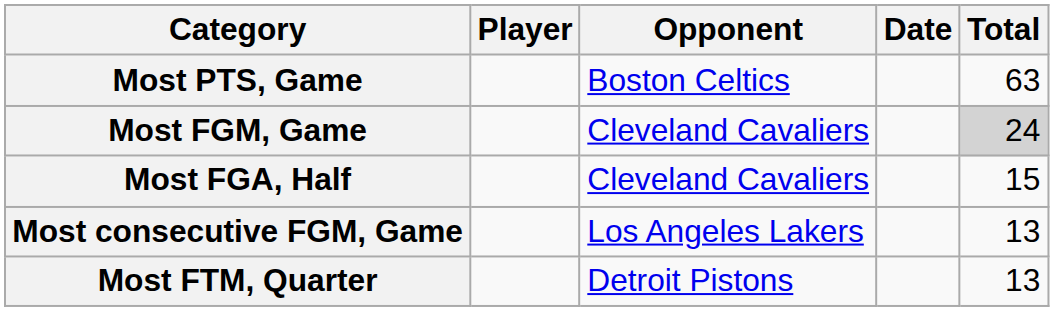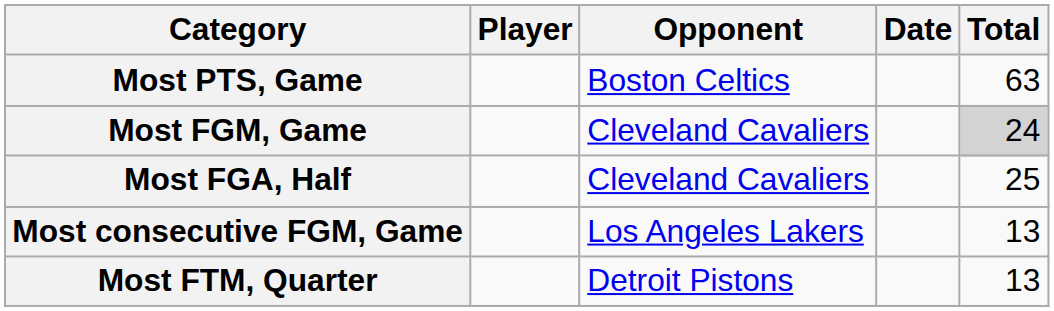(1023, 180) 15 -> (1023, 180) 25
